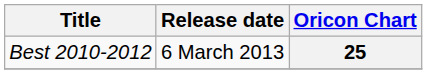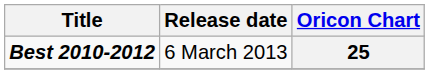(80, 52) normal -> (82, 52) bold
